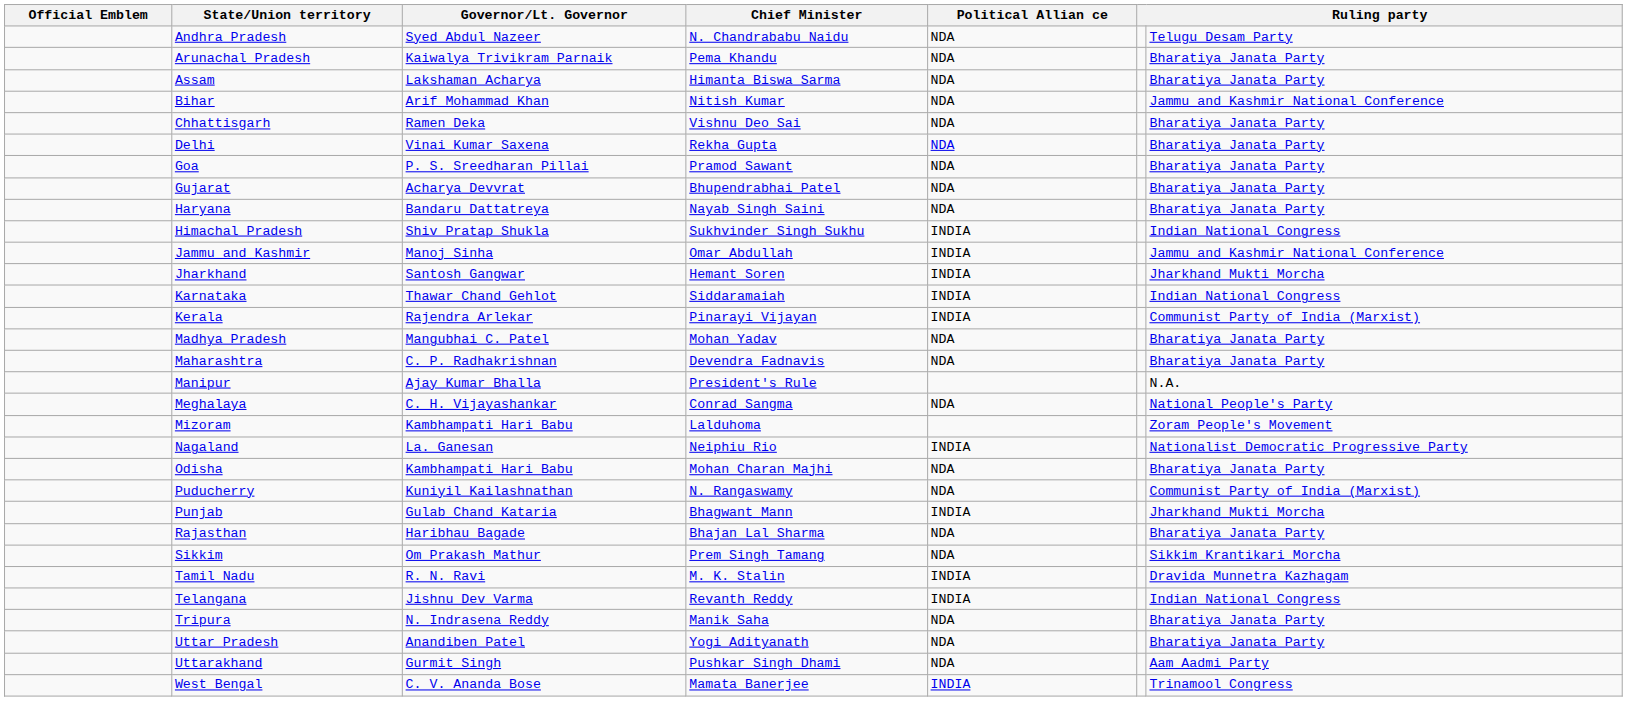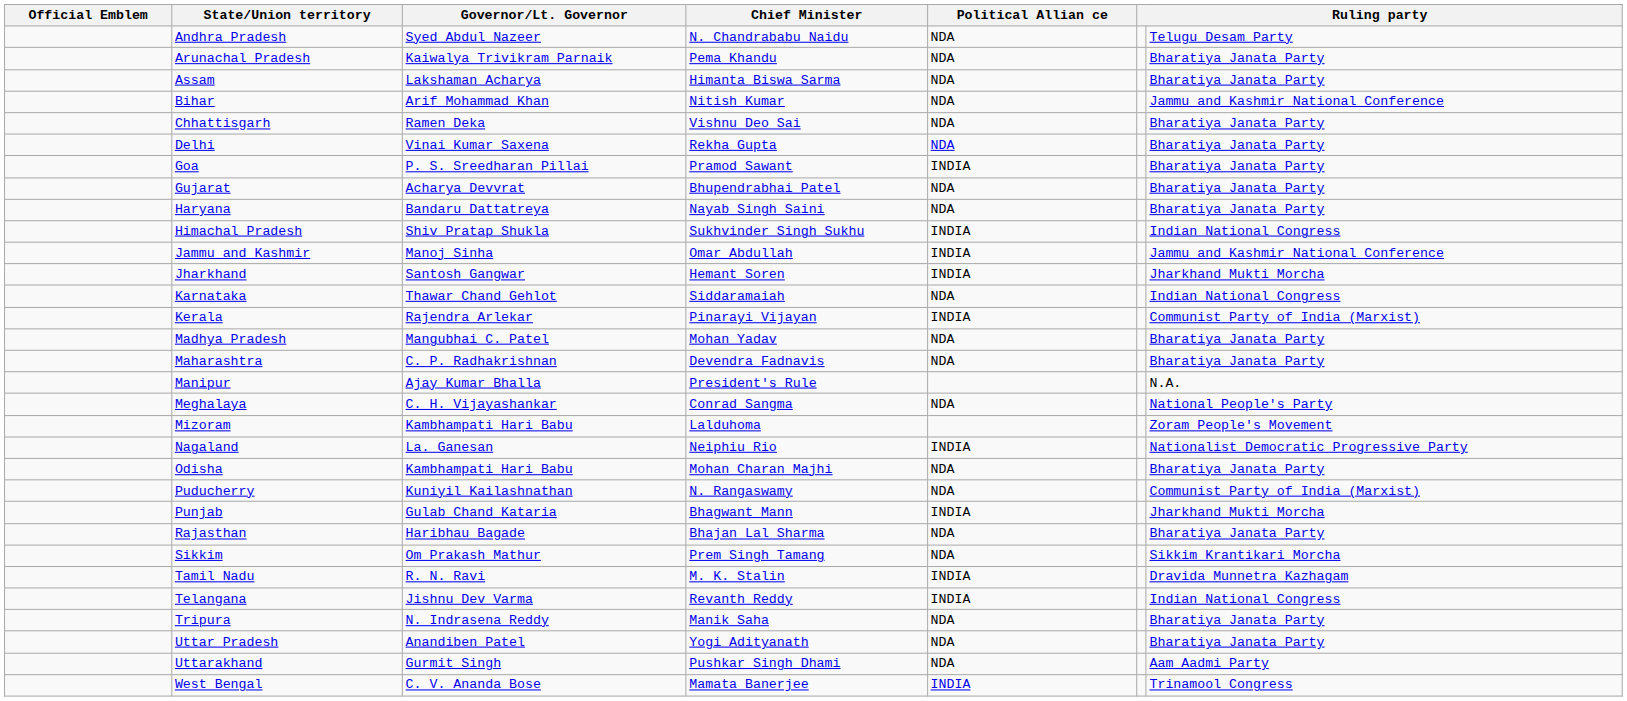(943, 167) NDA -> (951, 167) INDIA
(951, 296) INDIA -> (943, 296) NDA
